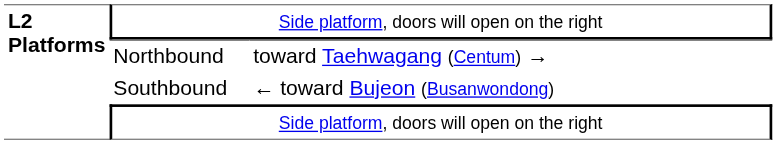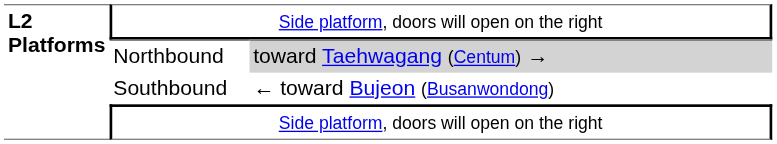(401, 56) no background -> (401, 56) lightgrey background
